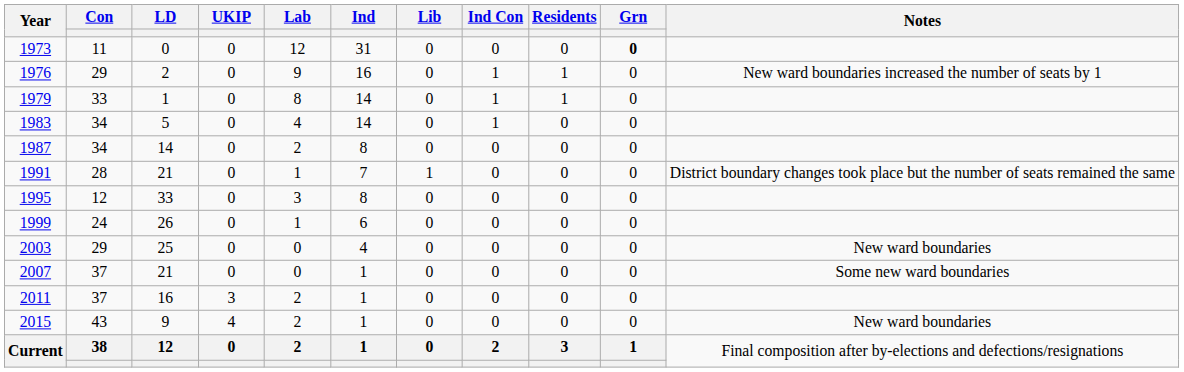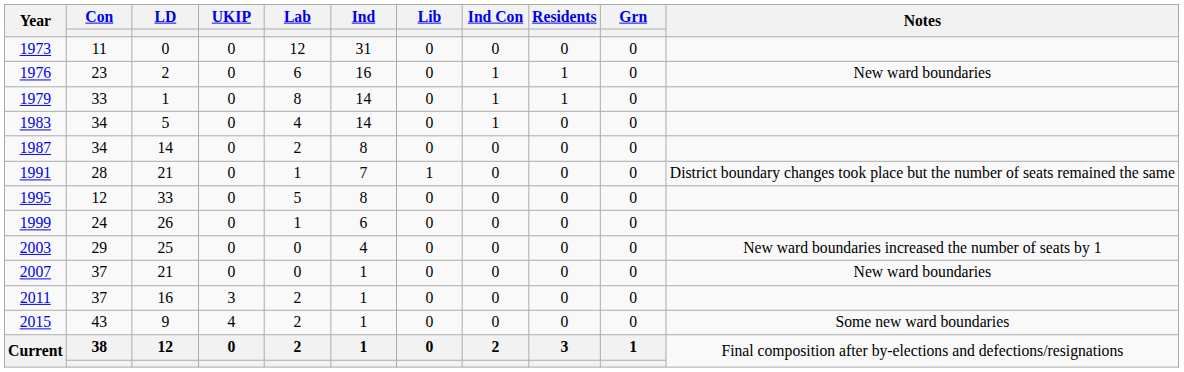(633, 49) bold -> (633, 49) normal
(99, 73) 29 -> (99, 73) 23
(297, 73) 9 -> (297, 73) 6
(922, 73) New ward boundaries increased the number of seats by 1 -> (922, 73) New ward boundaries
(297, 198) 3 -> (297, 198) 5
(922, 247) New ward boundaries -> (922, 247) New ward boundaries increased the number of seats by 1
(922, 272) Some new ward boundaries -> (922, 272) New ward boundaries
(922, 322) New ward boundaries -> (922, 322) Some new ward boundaries
